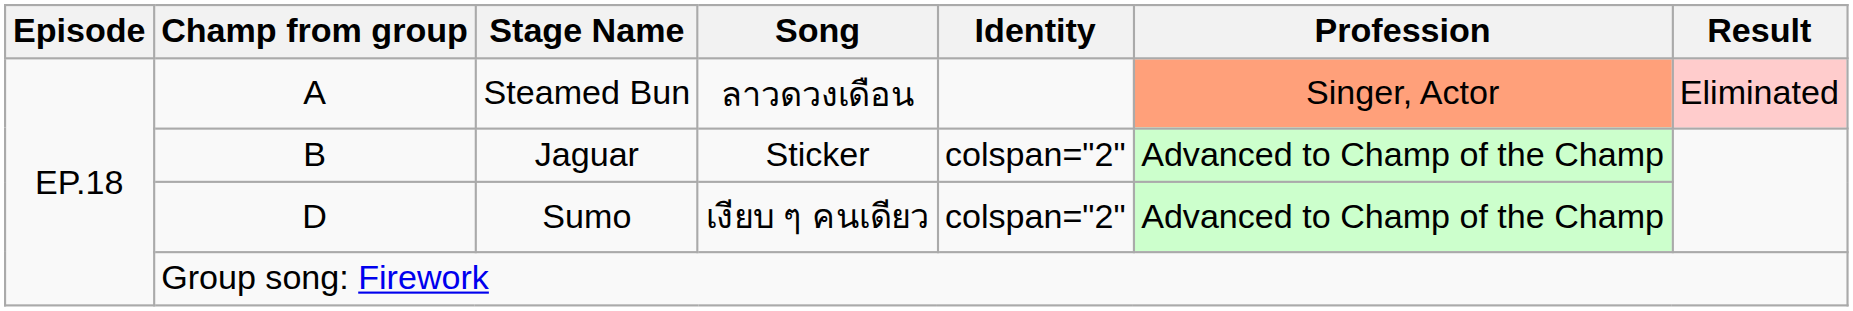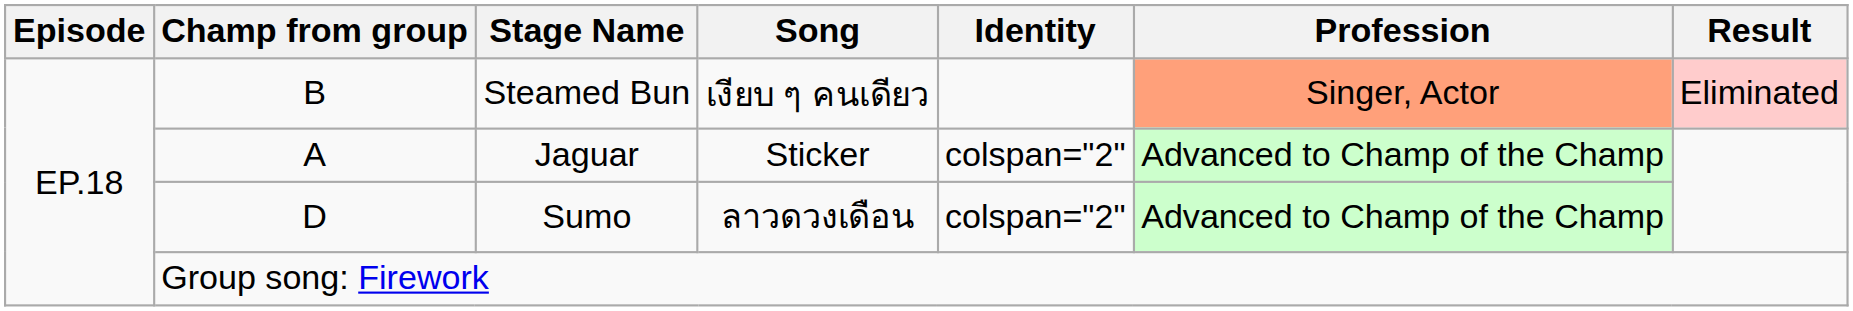(315, 93) A -> (315, 93) B
(818, 94) ลาวดวงเดือน -> (818, 94) เงียบ ๆ คนเดียว
(315, 154) B -> (315, 154) A
(818, 217) เงียบ ๆ คนเดียว -> (818, 217) ลาวดวงเดือน
